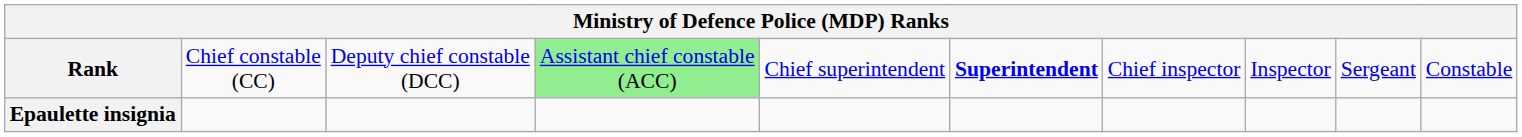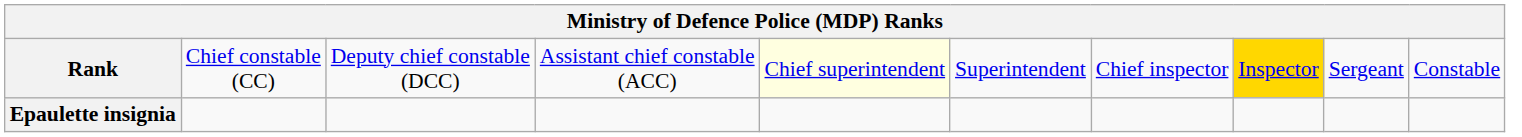(647, 68) lightgreen background -> (647, 68) no background
(855, 68) no background -> (855, 68) lightyellow background
(1026, 68) bold -> (1020, 68) normal
(1291, 68) no background -> (1279, 68) gold background
